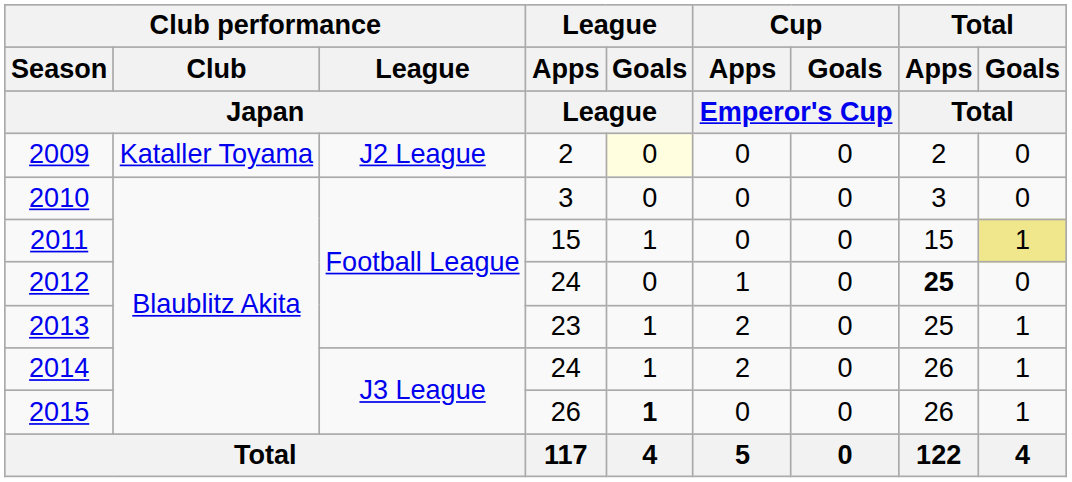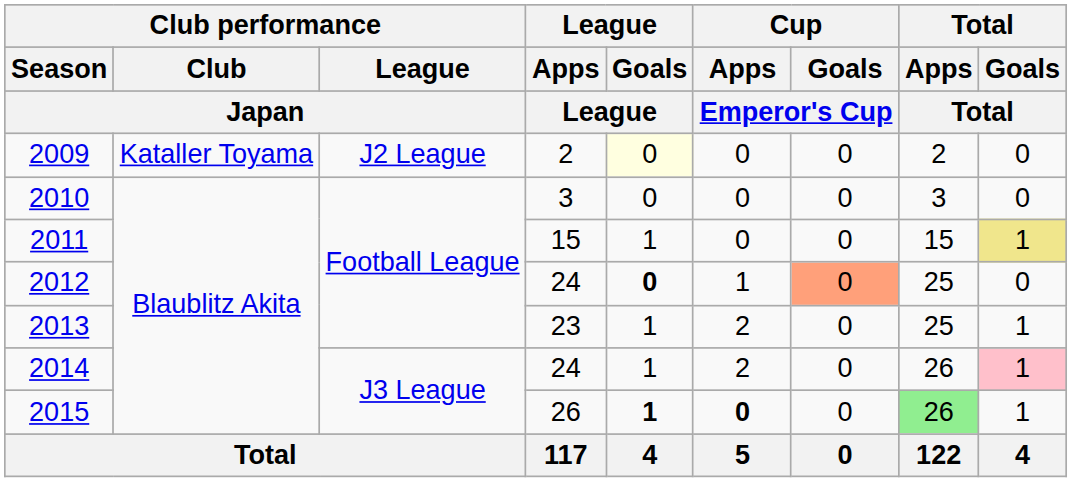(650, 283) normal -> (650, 283) bold
(845, 283) no background -> (845, 283) lightsalmon background
(939, 283) bold -> (939, 283) normal
(1023, 369) no background -> (1023, 369) pink background
(742, 411) normal -> (742, 411) bold
(939, 411) no background -> (939, 411) lightgreen background
